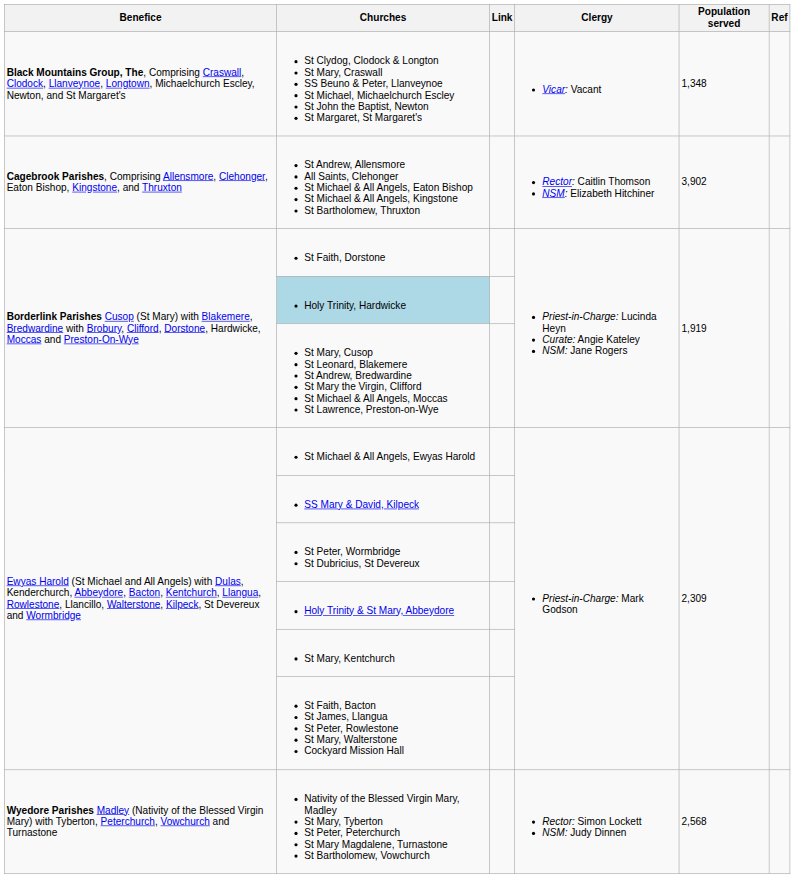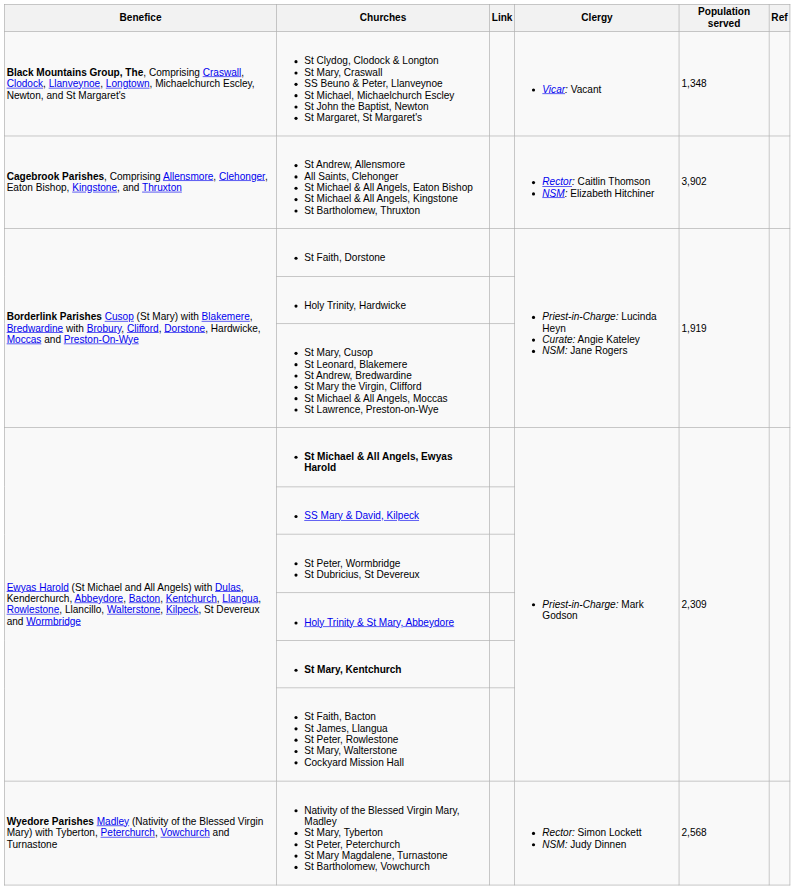(383, 306) lightblue background -> (383, 306) no background
(383, 457) normal -> (383, 463) bold
(383, 659) normal -> (383, 670) bold
